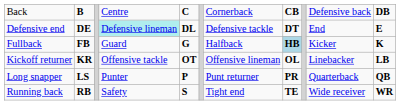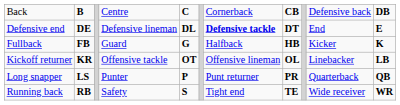(139, 28) paleturquoise background -> (139, 28) no background
(239, 28) normal -> (241, 28) bold
(292, 44) lightblue background -> (292, 44) no background
